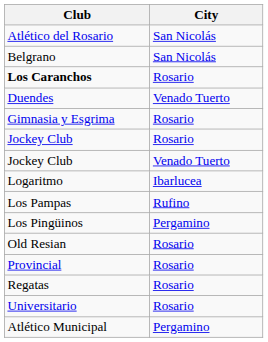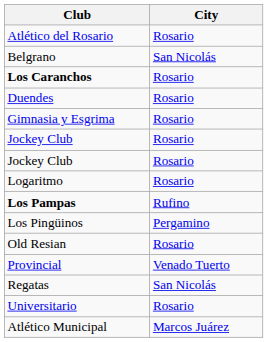(184, 35) San Nicolás -> (173, 35) Rosario
(191, 98) Venado Tuerto -> (173, 98) Rosario
(191, 160) Venado Tuerto -> (173, 160) Rosario
(177, 181) Ibarlucea -> (173, 181) Rosario
(39, 202) normal -> (42, 202) bold
(173, 264) Rosario -> (191, 264) Venado Tuerto
(173, 285) Rosario -> (184, 285) San Nicolás
(181, 327) Pergamino -> (191, 327) Marcos Juárez
